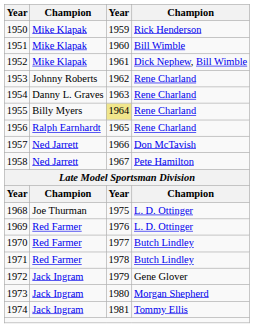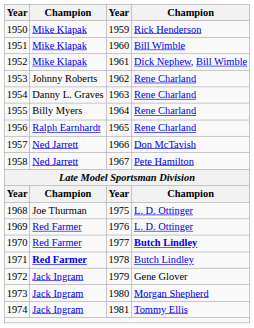(119, 111) khaki background -> (119, 111) no background
(164, 243) normal -> (166, 243) bold
(57, 260) normal -> (60, 260) bold
